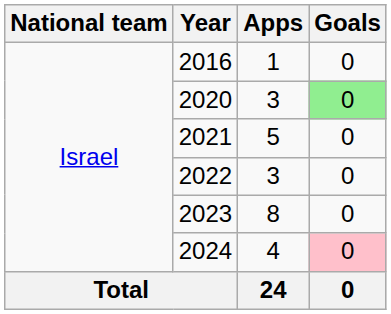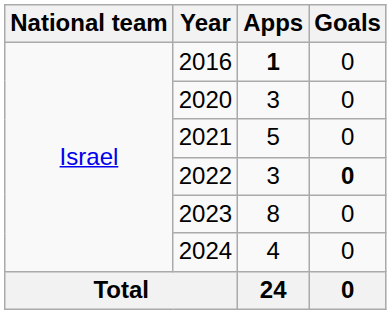(273, 61) normal -> (273, 61) bold
(348, 99) lightgreen background -> (348, 99) no background
(348, 175) normal -> (348, 175) bold
(348, 251) pink background -> (348, 251) no background
